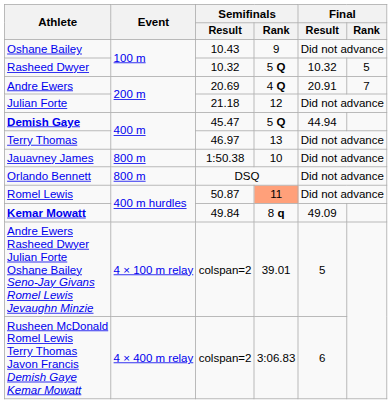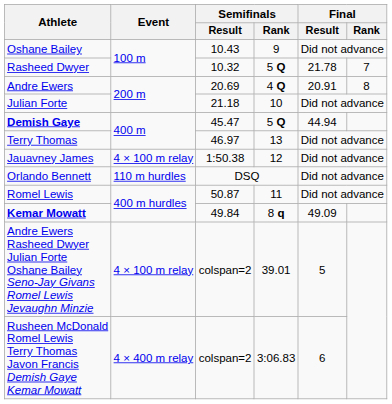(322, 67) 10.32 -> (322, 67) 21.78
(367, 67) 5 -> (367, 67) 7
(367, 86) 7 -> (367, 86) 8
(276, 104) 12 -> (276, 104) 10
(130, 158) 800 m -> (153, 158) 4 × 100 m relay
(276, 158) 10 -> (276, 158) 12
(130, 177) 800 m -> (150, 177) 110 m hurdles
(276, 195) lightsalmon background -> (276, 195) no background
